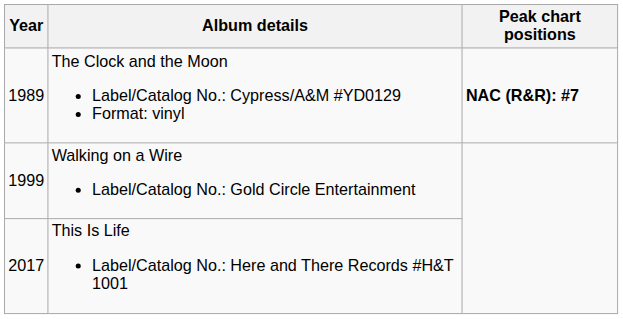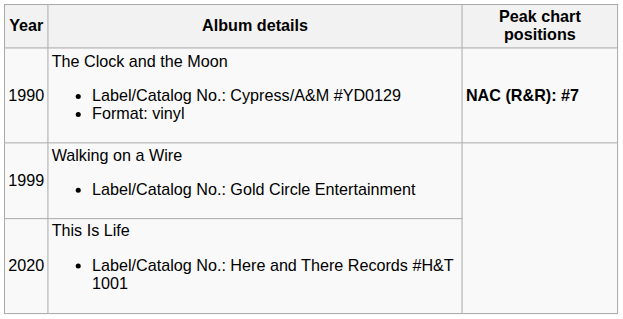(26, 95) 1989 -> (26, 95) 1990
(26, 265) 2017 -> (26, 265) 2020
